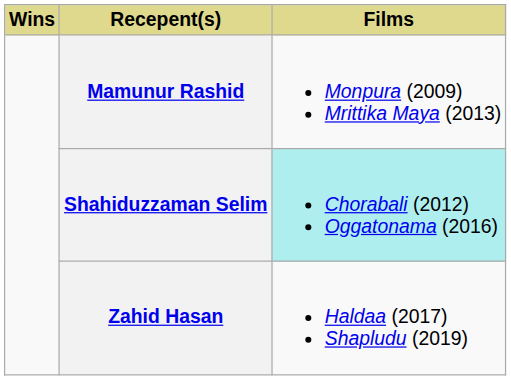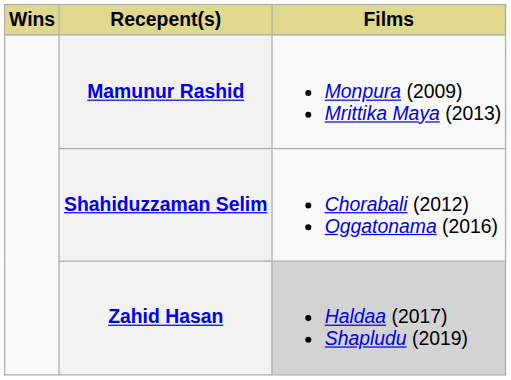(389, 216) paleturquoise background -> (389, 216) no background
(389, 329) no background -> (389, 329) lightgrey background
